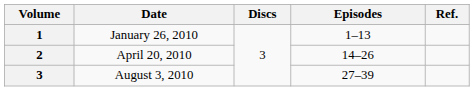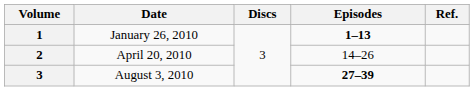(358, 34) normal -> (358, 34) bold
(358, 75) normal -> (358, 75) bold
